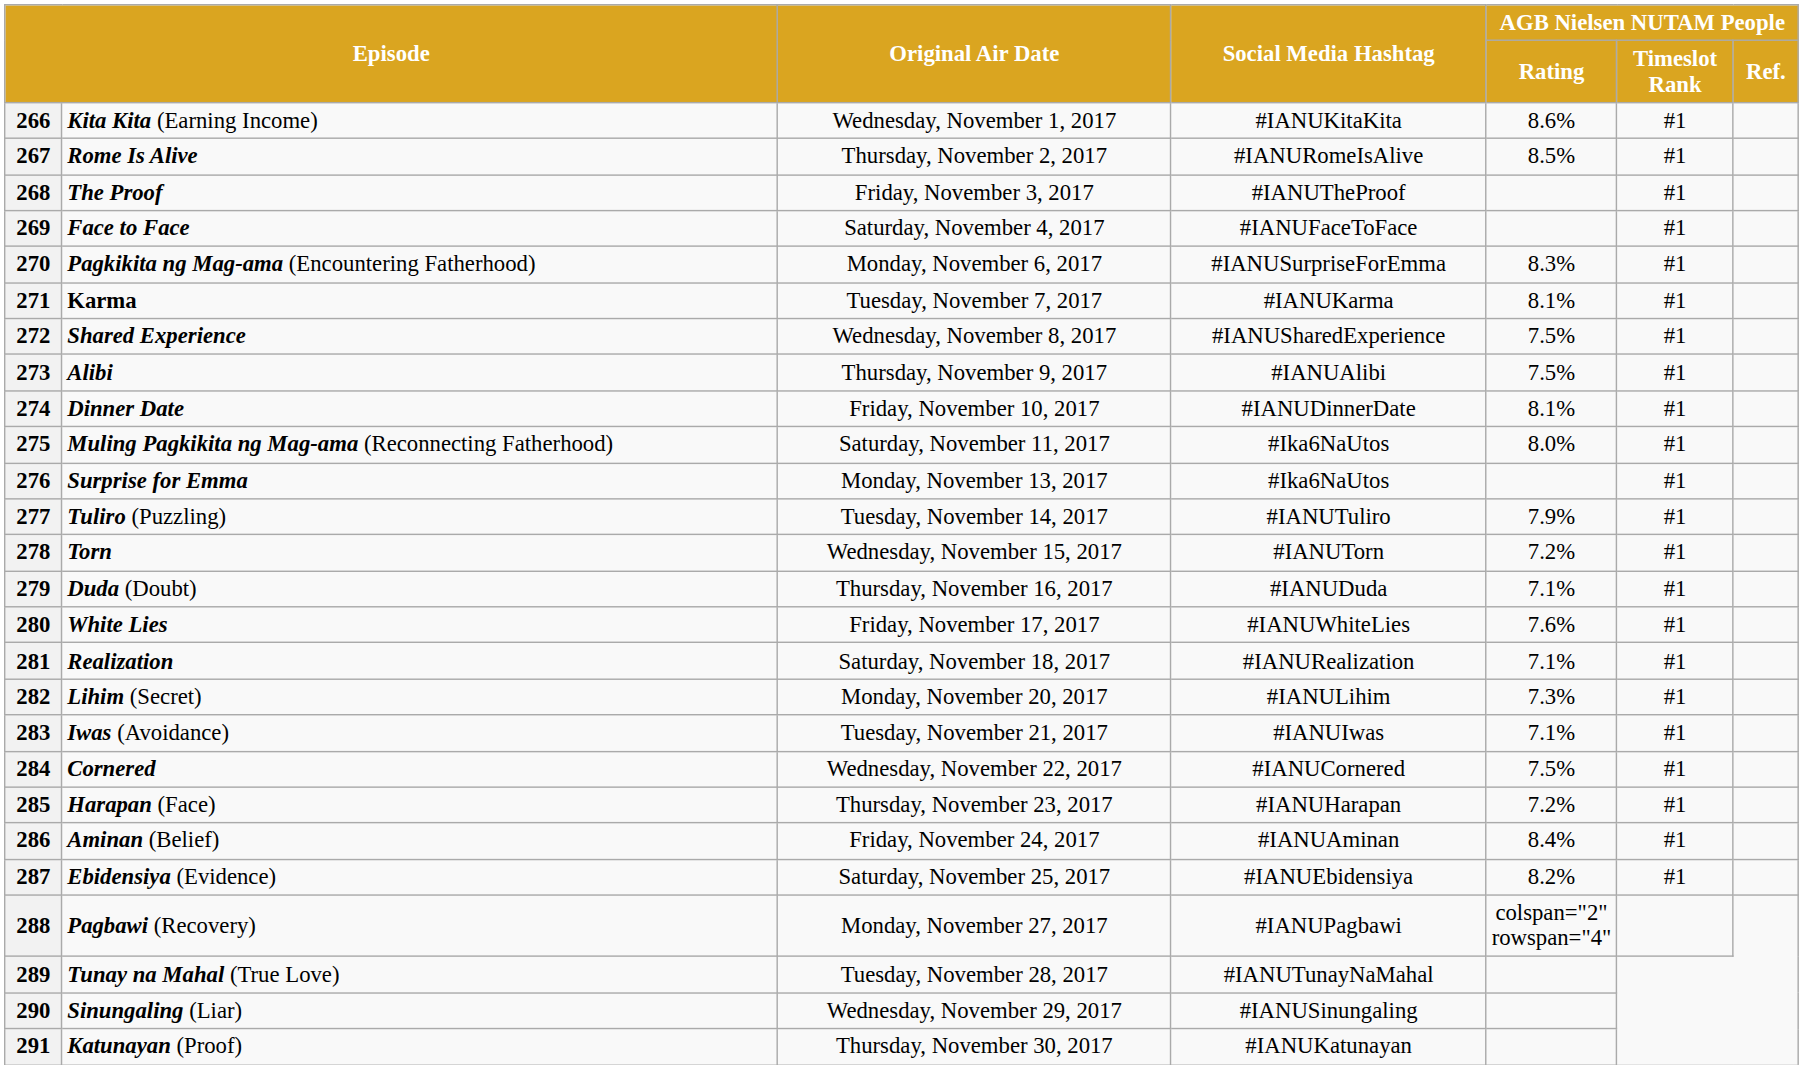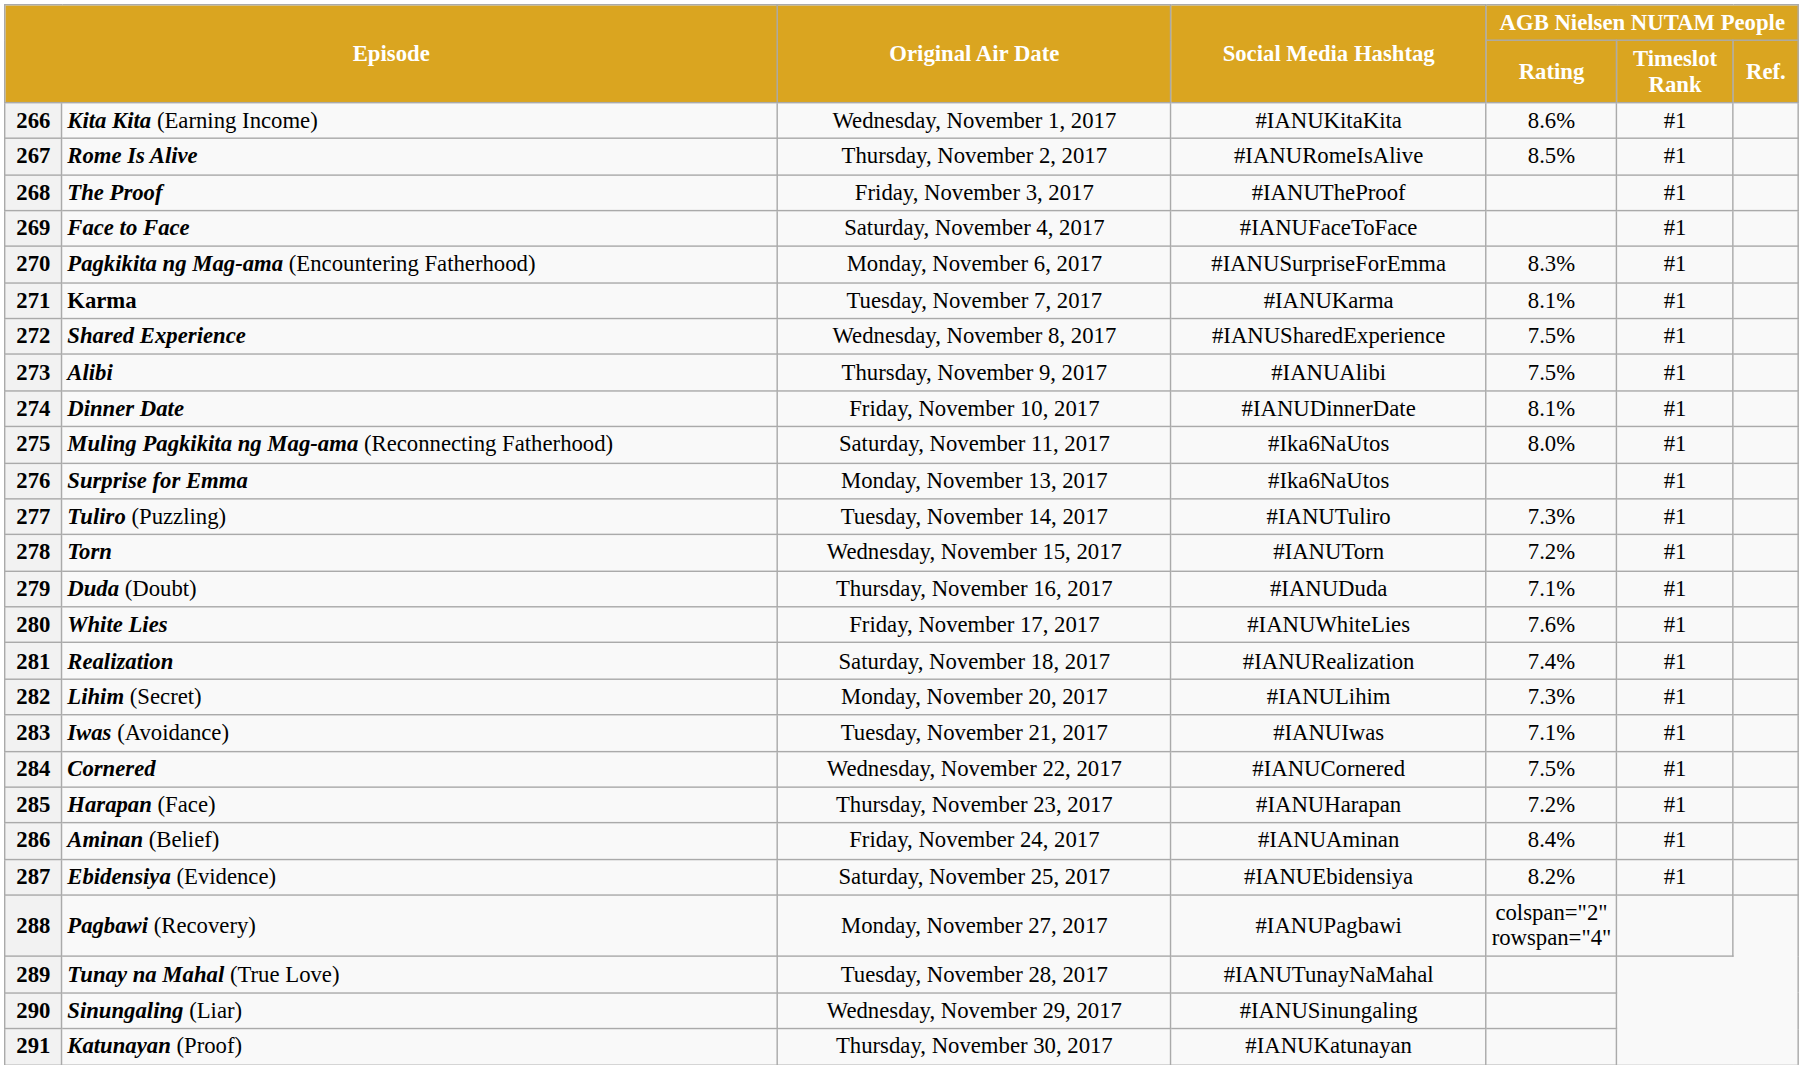(1551, 516) 7.9% -> (1551, 516) 7.3%
(1551, 660) 7.1% -> (1551, 660) 7.4%
